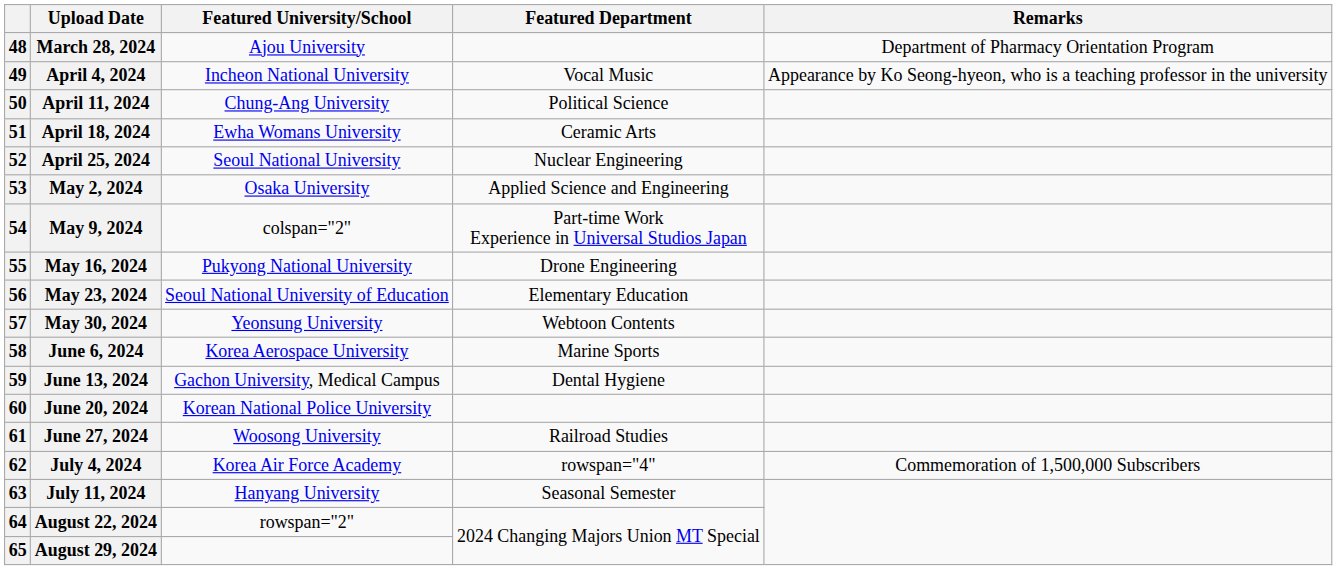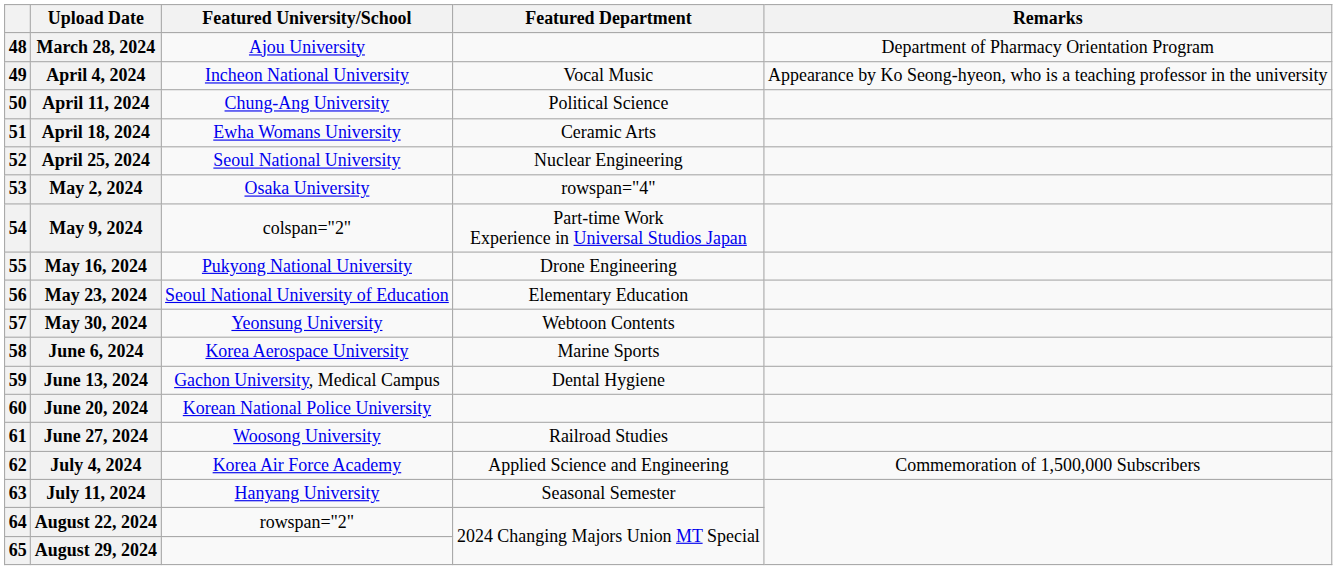(608, 189) Applied Science and Engineering -> (608, 189) rowspan="4"
(608, 465) rowspan="4" -> (608, 465) Applied Science and Engineering
